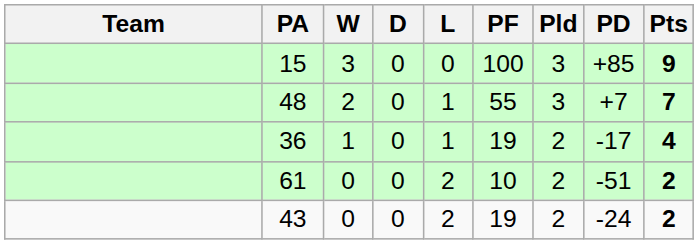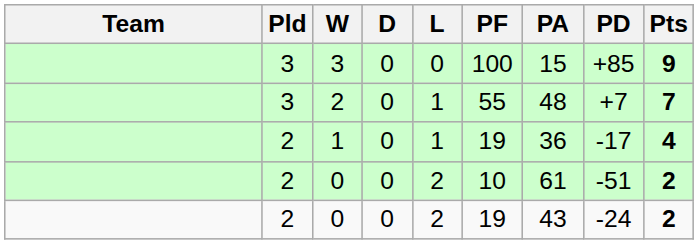columns swapped: (558, 24) <-> (293, 24)
